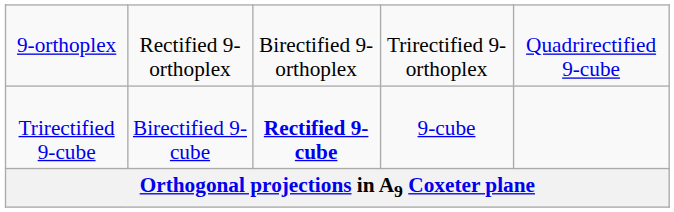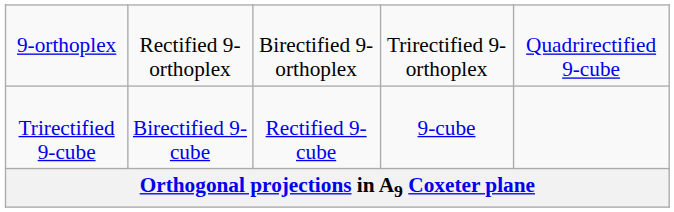(316, 139) bold -> (316, 139) normal
